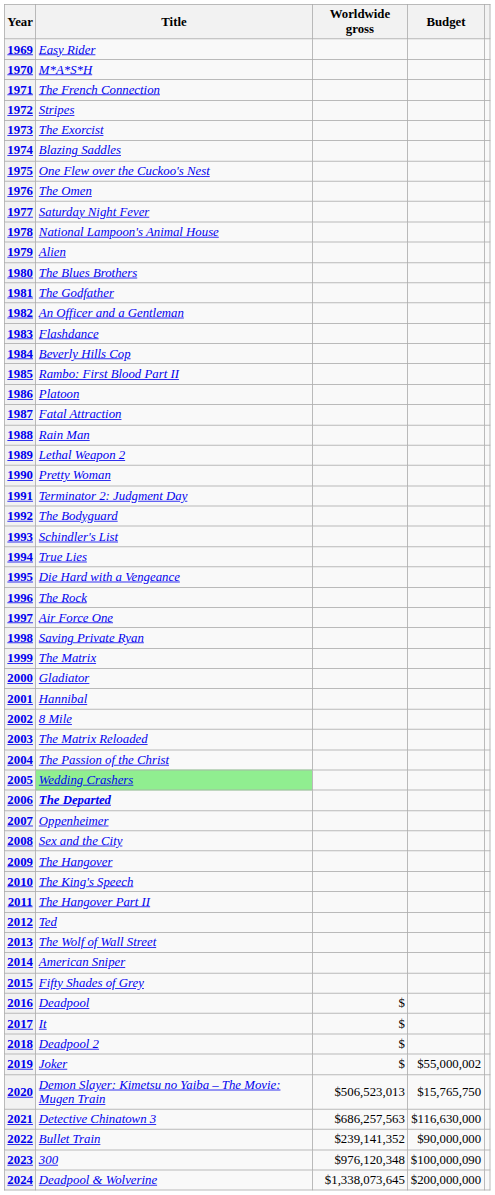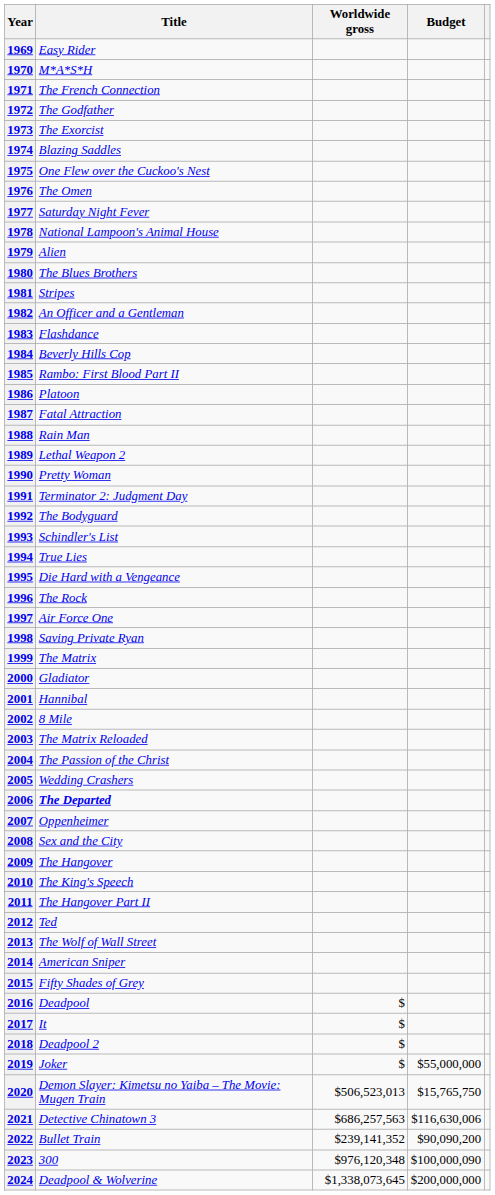(57, 110) Stripes -> (76, 110) The Godfather
(76, 292) The Godfather -> (57, 292) Stripes
(86, 780) lightgreen background -> (86, 780) no background
(449, 1064) $55,000,002 -> (449, 1064) $55,000,000
(446, 1119) $116,630,000 -> (446, 1119) $116,630,006
(449, 1139) $90,000,000 -> (449, 1139) $90,090,200
